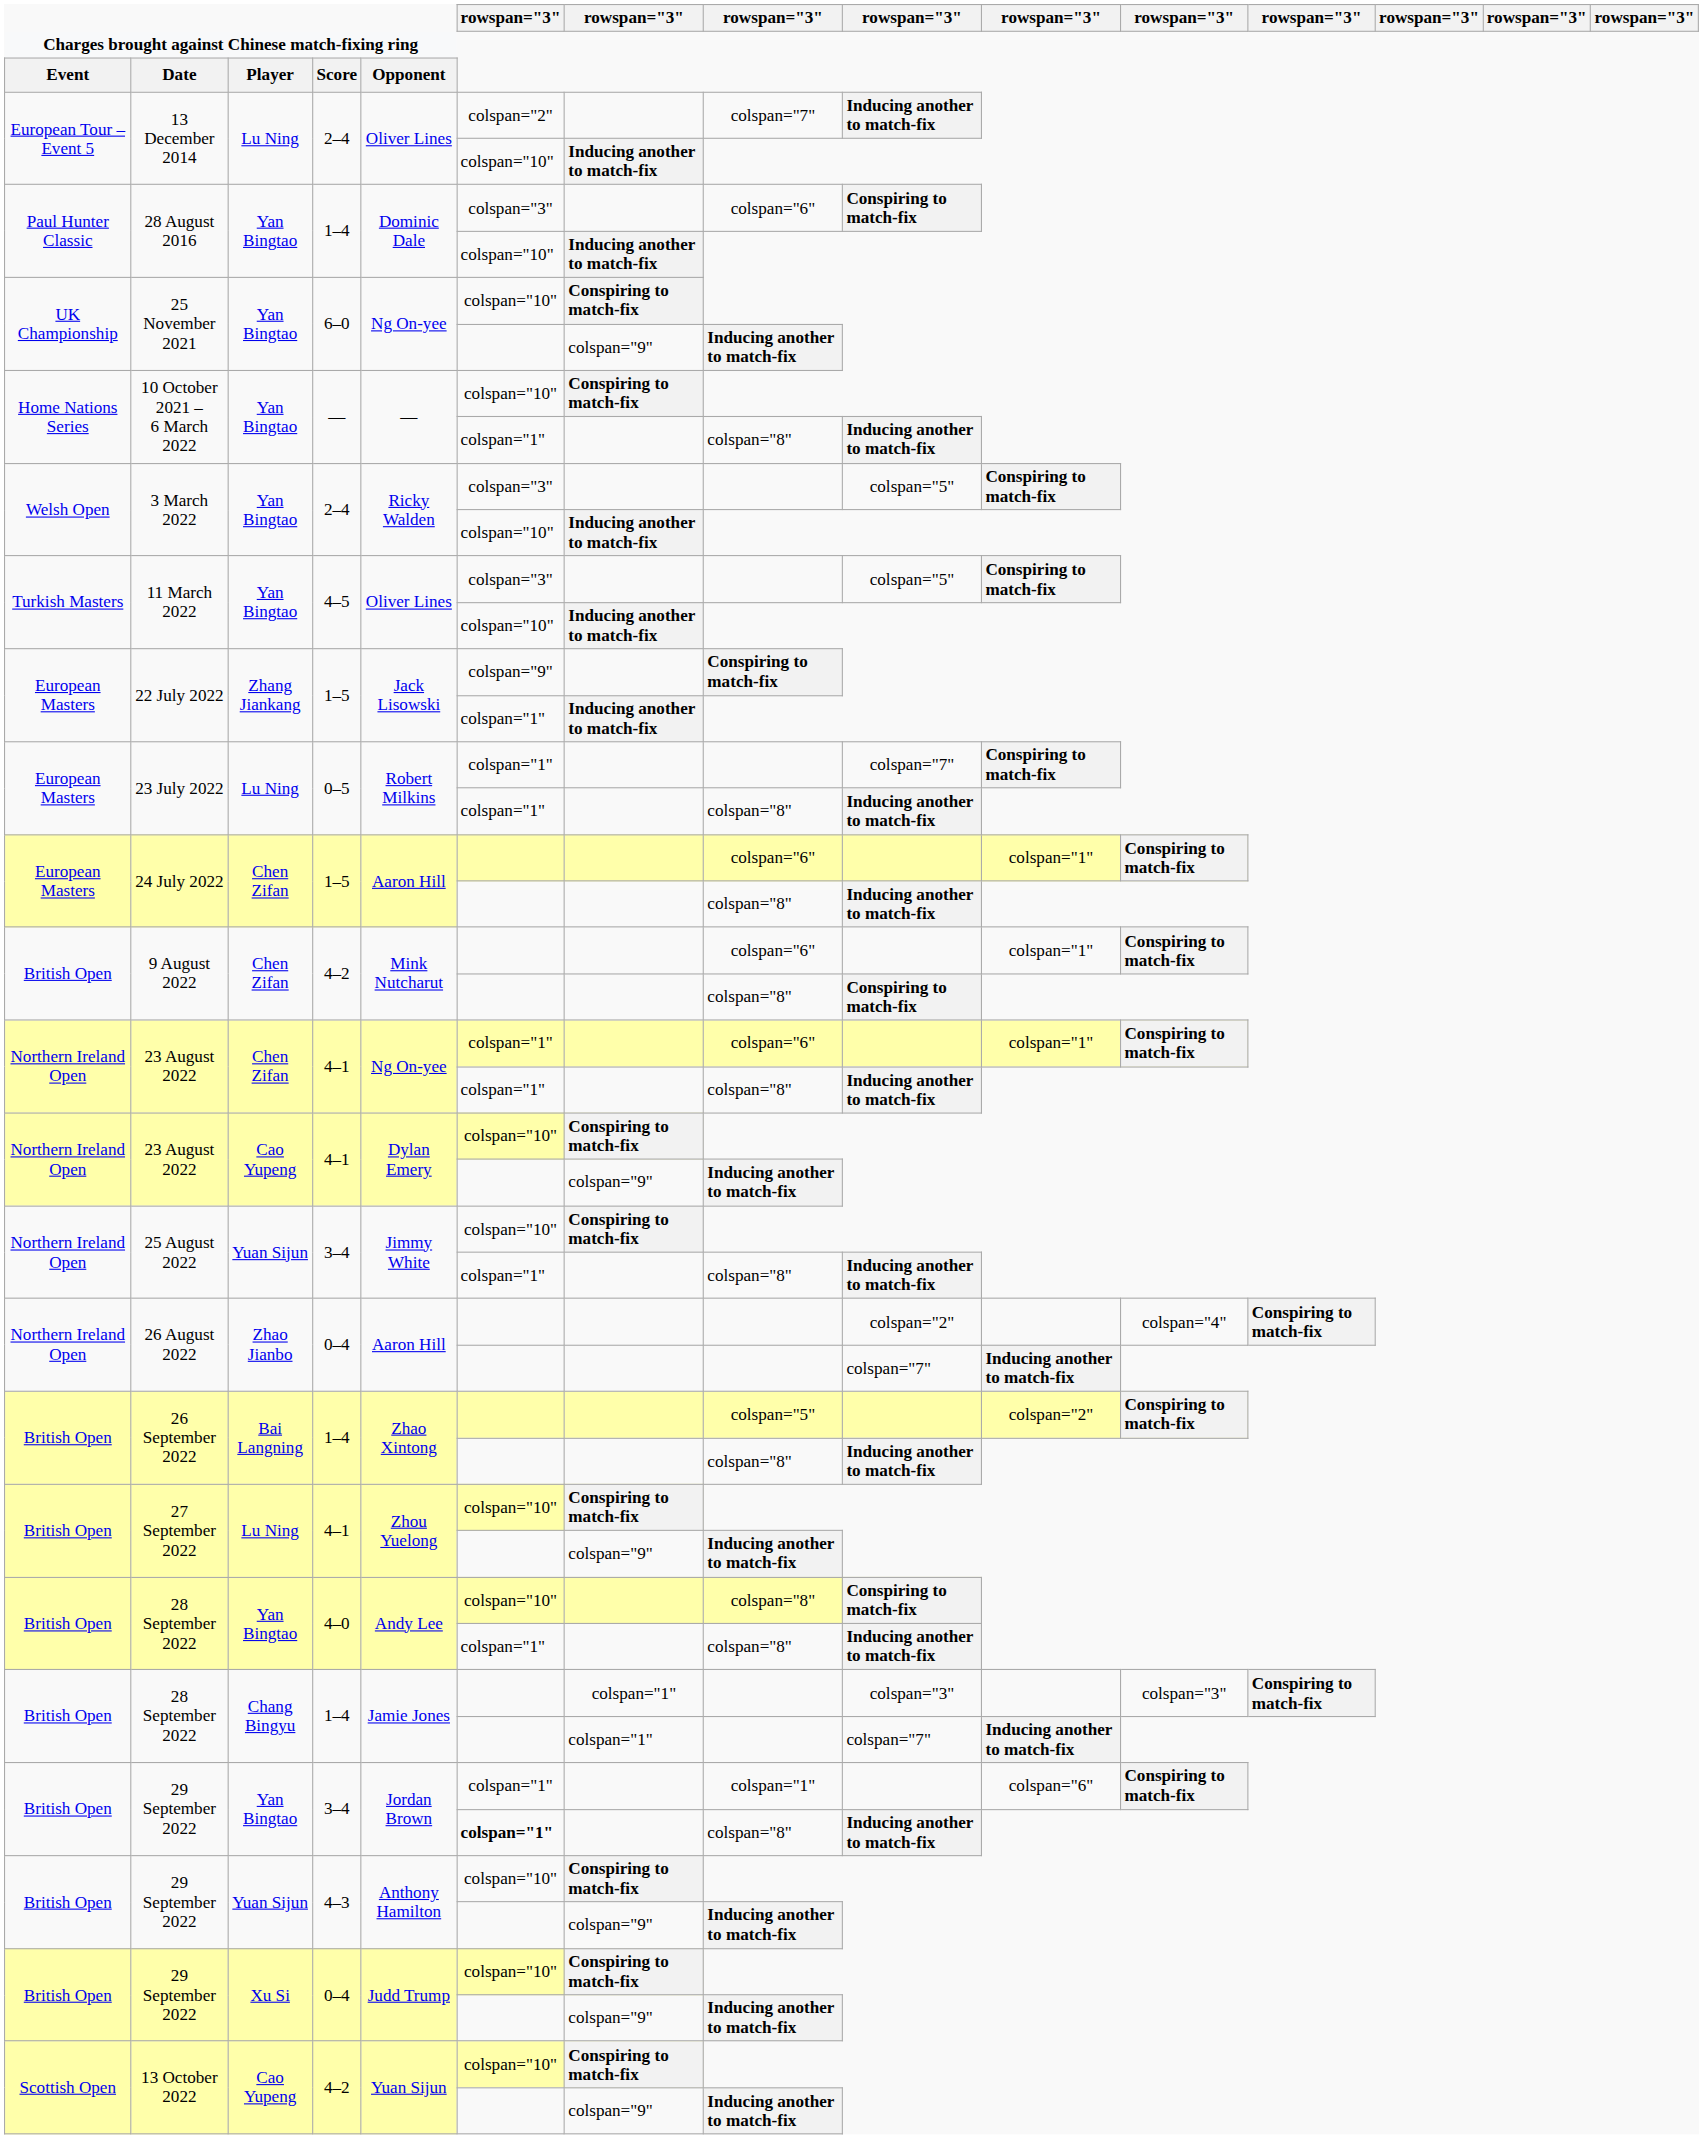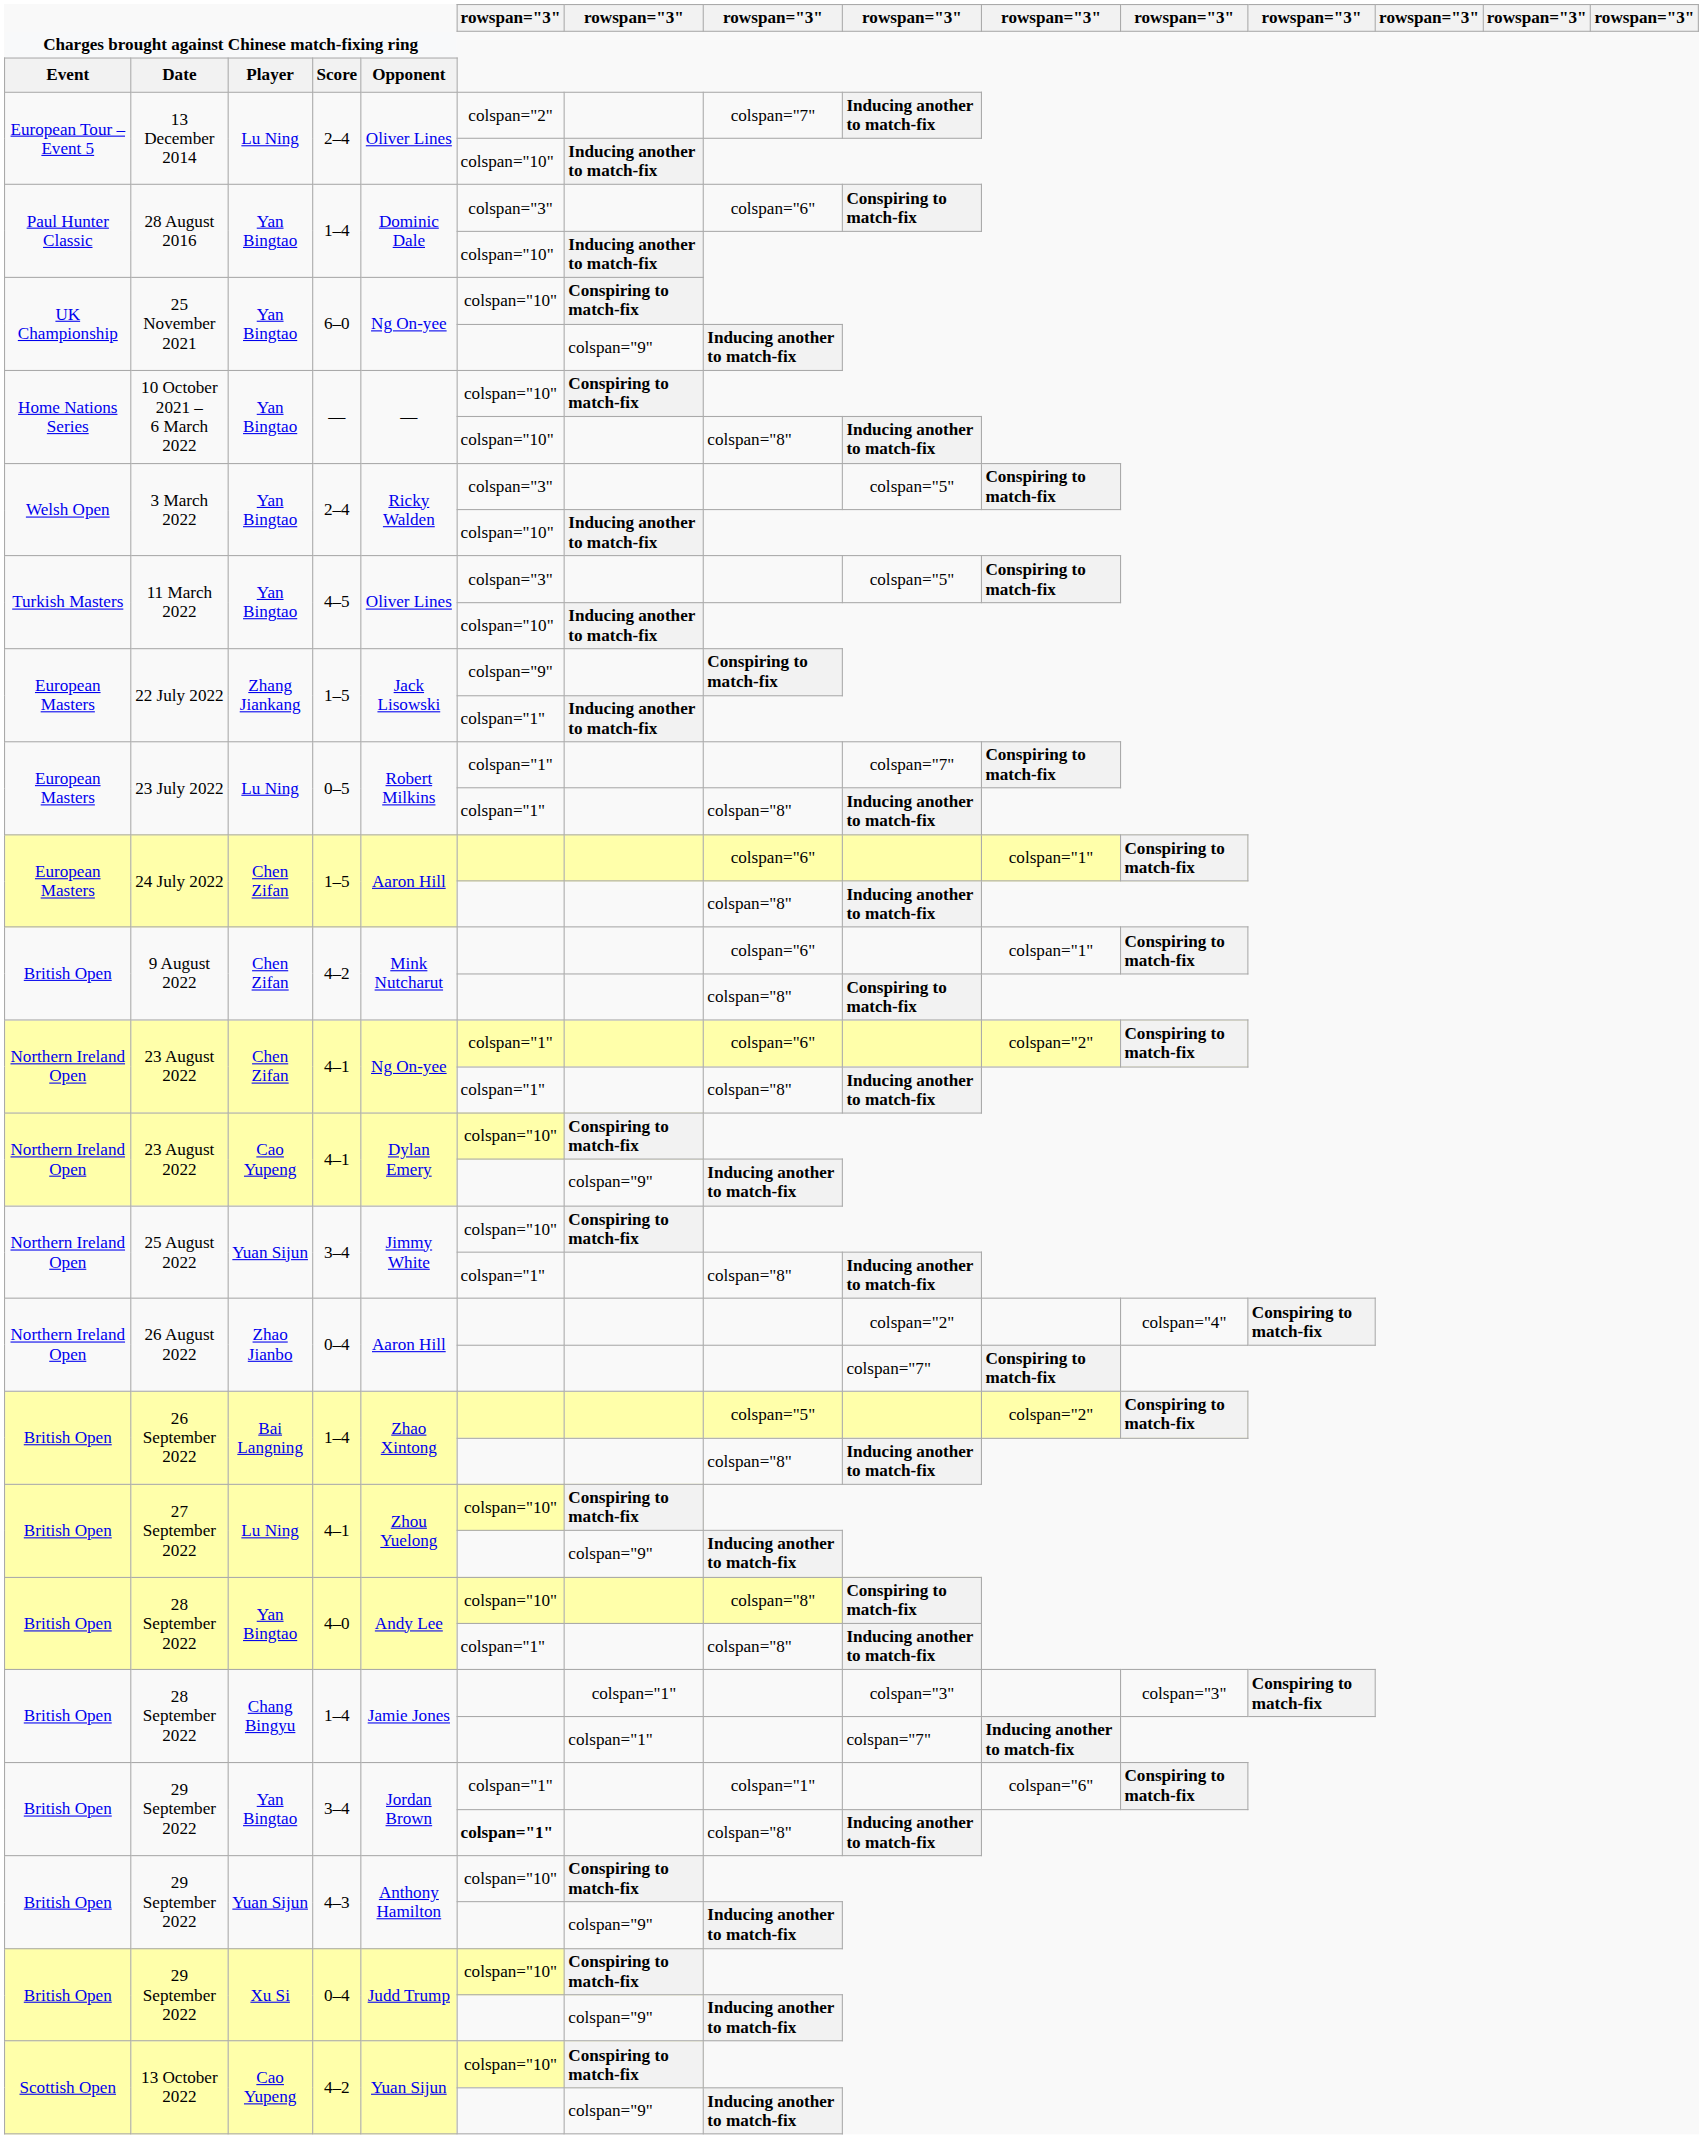(503, 439) colspan="1" -> (507, 439) colspan="10"
(1051, 1043) colspan="1" -> (1051, 1043) colspan="2"
(1049, 1368) Inducing another to match-fix -> (1036, 1368) Conspiring to match-fix
